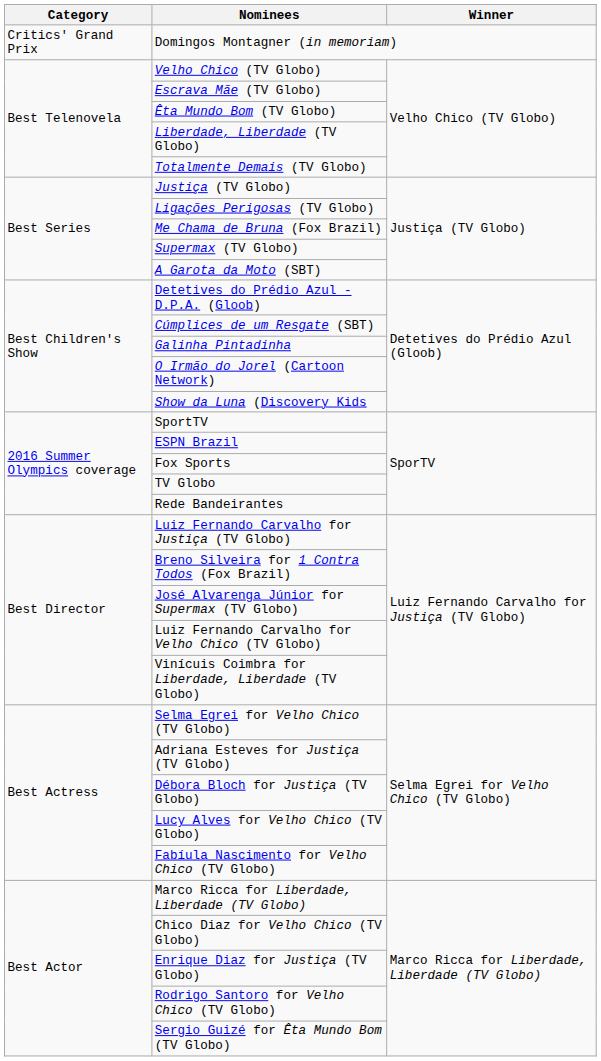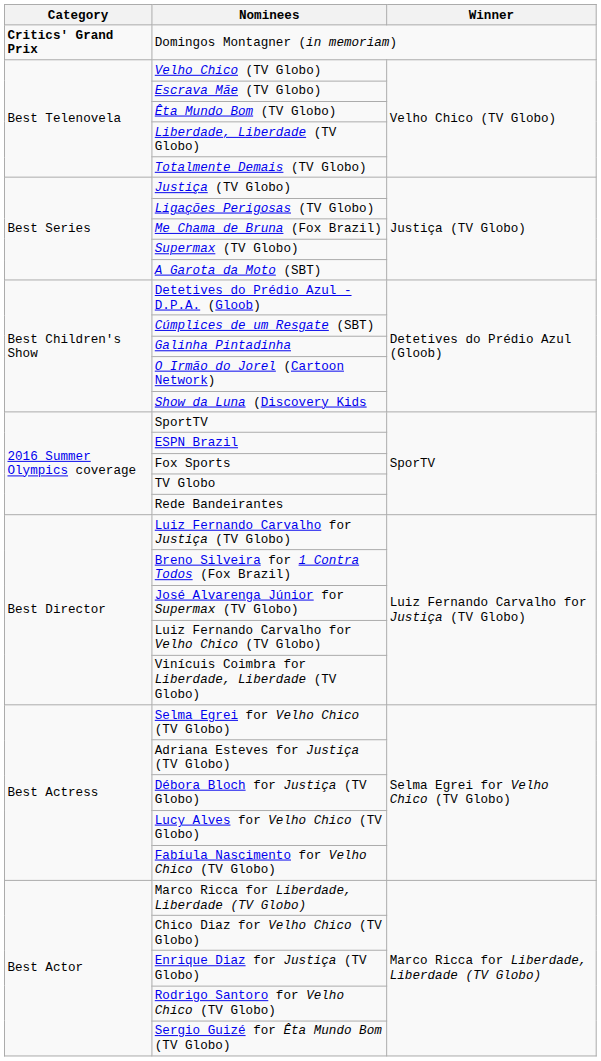(60, 43) normal -> (60, 43) bold
